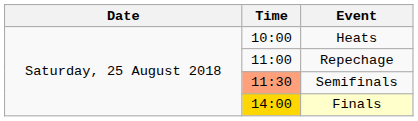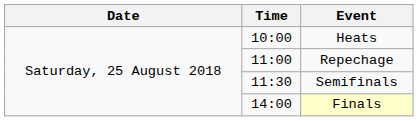(272, 82) lightsalmon background -> (272, 82) no background
(272, 105) gold background -> (272, 105) no background
